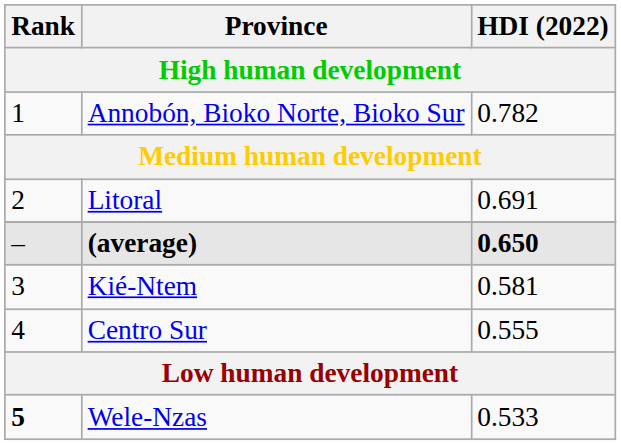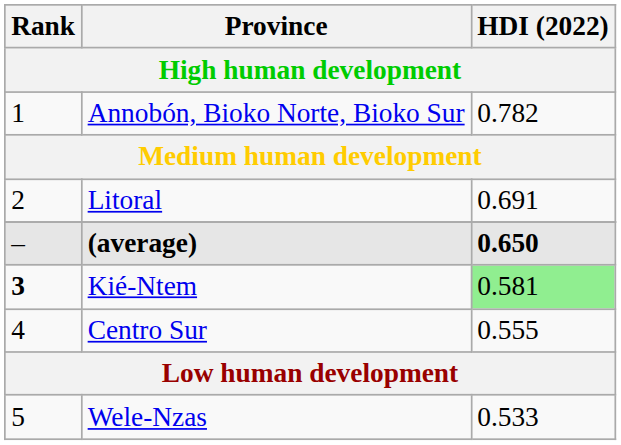(18, 286) normal -> (18, 286) bold
(508, 286) no background -> (508, 286) lightgreen background
(18, 416) bold -> (18, 416) normal
